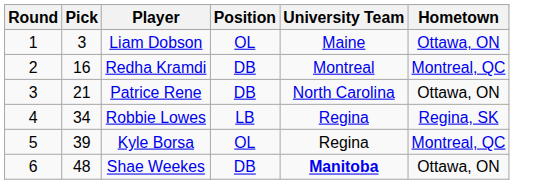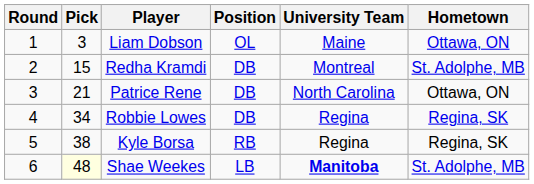(82, 67) 16 -> (82, 67) 15
(459, 67) Montreal, QC -> (468, 67) St. Adolphe, MB
(245, 117) LB -> (245, 117) DB
(82, 142) 39 -> (82, 142) 38
(245, 142) OL -> (245, 142) RB
(459, 142) Montreal, QC -> (468, 142) Regina, SK
(82, 167) no background -> (82, 167) lightyellow background
(245, 167) DB -> (245, 167) LB
(459, 167) Ottawa, ON -> (468, 167) St. Adolphe, MB
